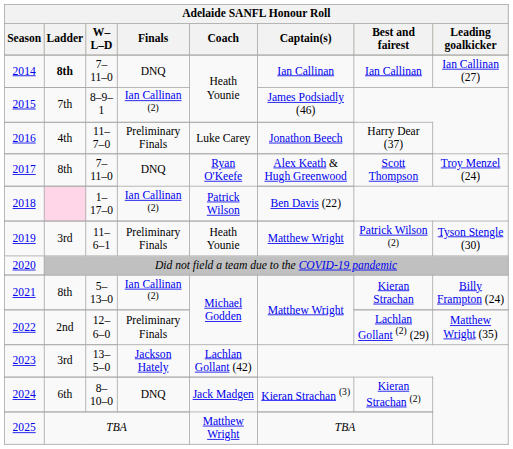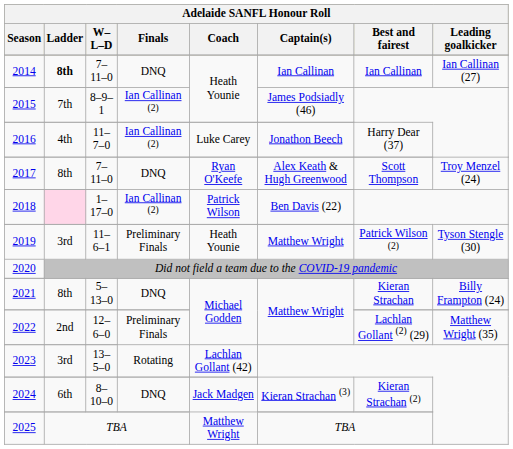(153, 138) Preliminary Finals -> (153, 137) Ian Callinan (2)
(153, 290) Ian Callinan (2) -> (153, 294) DNQ
(153, 361) Jackson Hately -> (153, 361) Rotating
